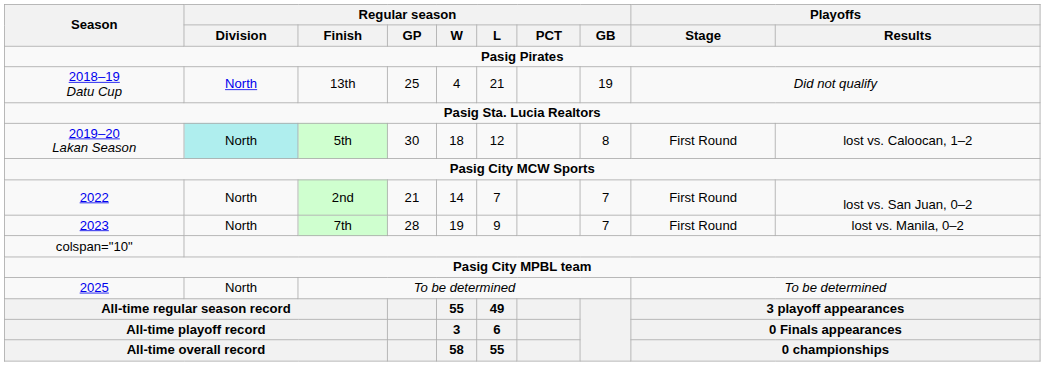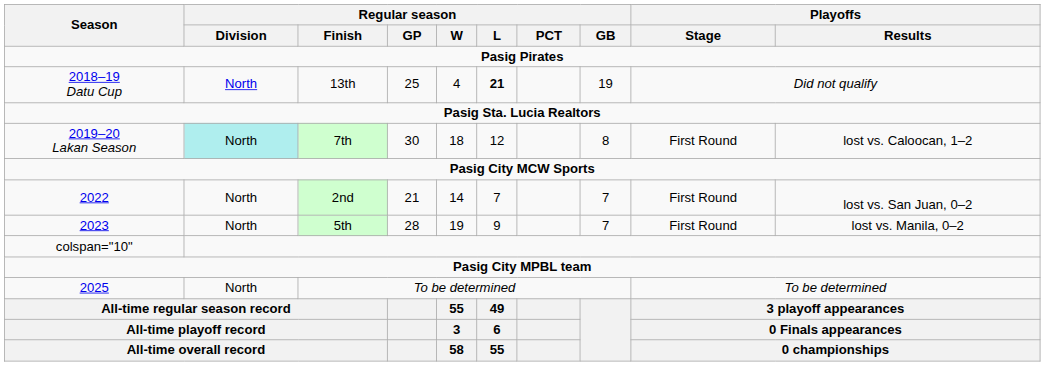(497, 84) normal -> (497, 84) bold
(343, 141) 5th -> (343, 141) 7th
(343, 225) 7th -> (343, 225) 5th
